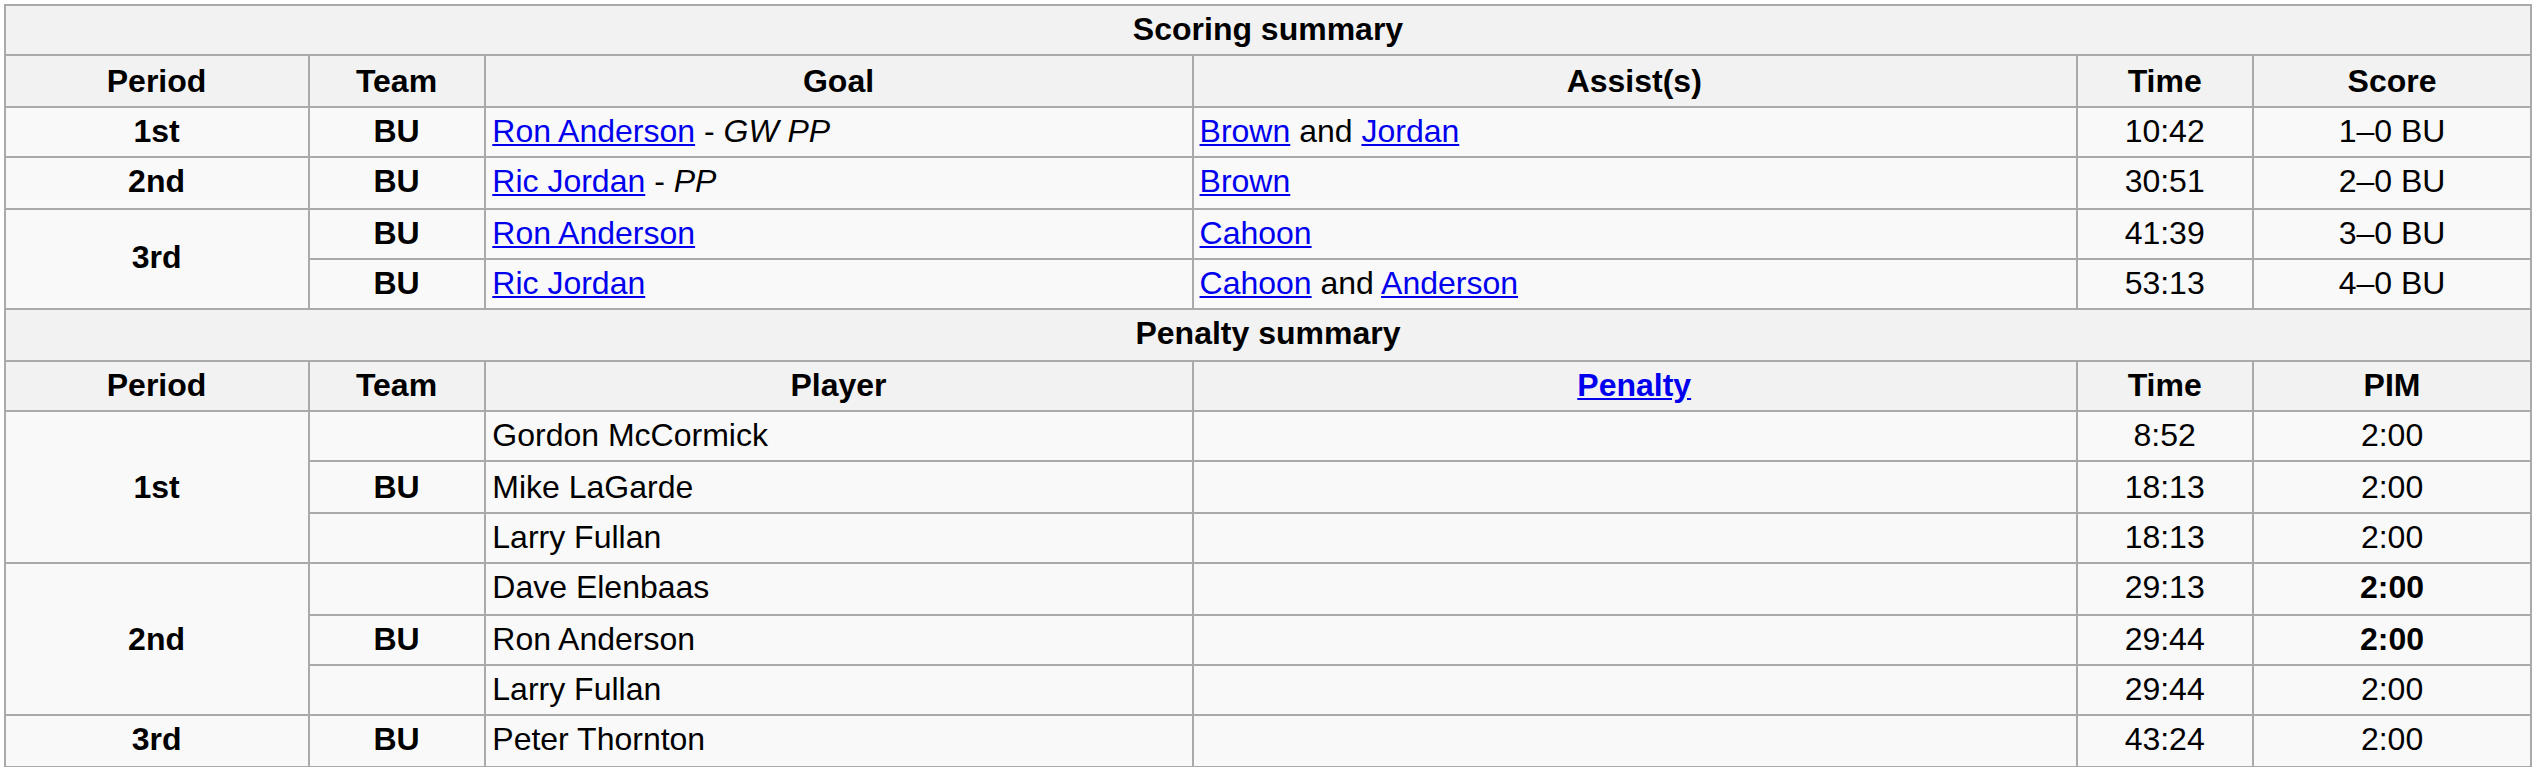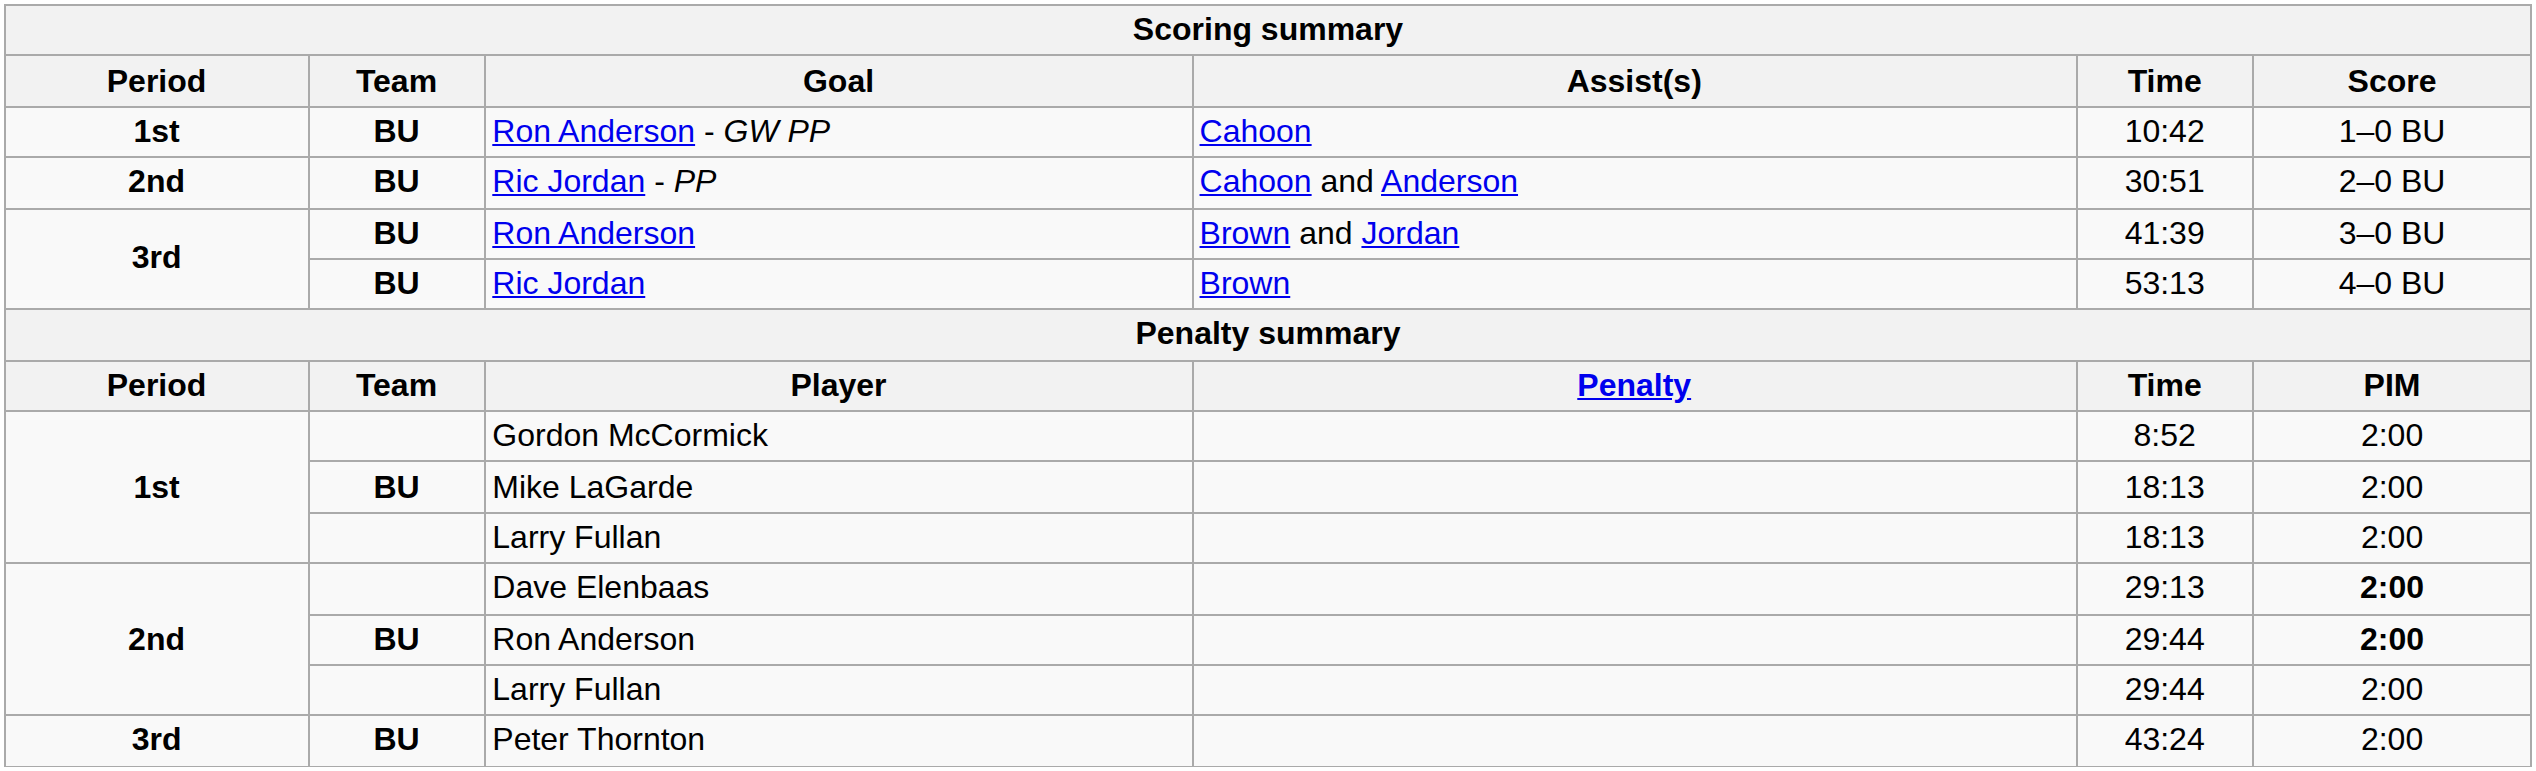(1329, 131) Brown and Jordan -> (1256, 131) Cahoon
(1245, 182) Brown -> (1359, 182) Cahoon and Anderson
(1256, 232) Cahoon -> (1329, 232) Brown and Jordan
(1359, 283) Cahoon and Anderson -> (1245, 283) Brown
